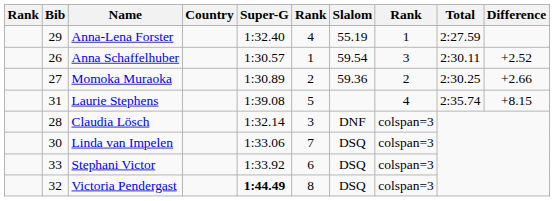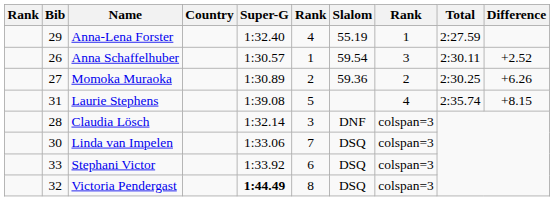(517, 79) +2.66 -> (517, 79) +6.26
